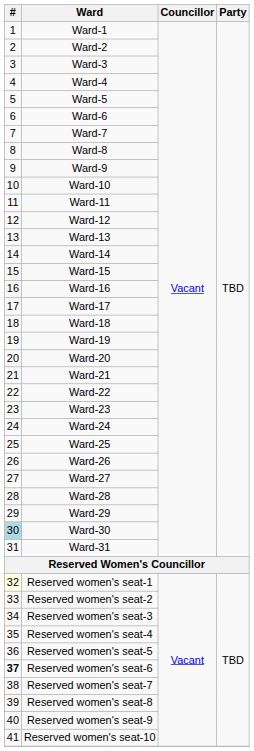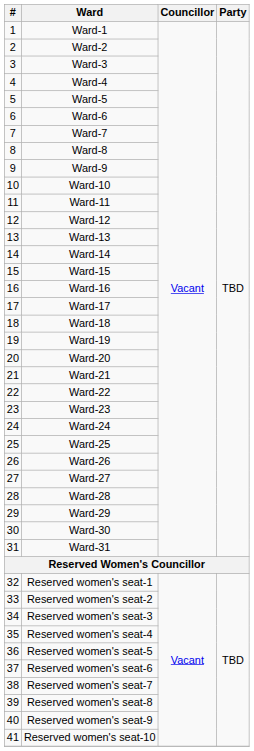(13, 530) lightblue background -> (13, 530) no background
(13, 582) lightyellow background -> (13, 582) no background
(13, 668) bold -> (13, 668) normal
